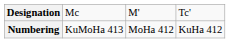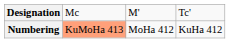(94, 29) no background -> (94, 29) lightsalmon background
